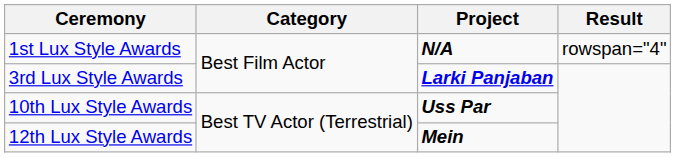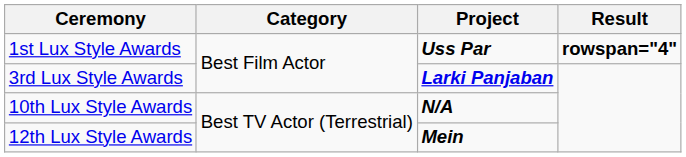(437, 48) N/A -> (456, 48) Uss Par
(614, 48) normal -> (620, 48) bold
(456, 107) Uss Par -> (437, 107) N/A
